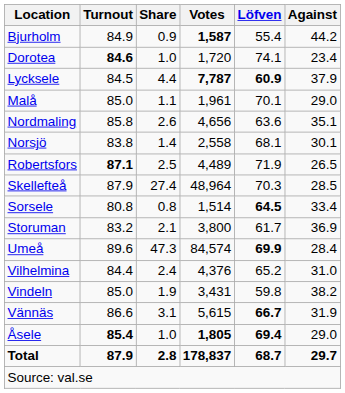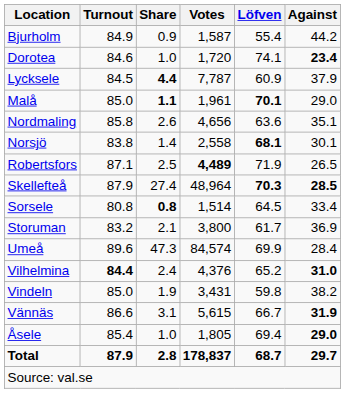(214, 36) bold -> (214, 36) normal
(120, 57) bold -> (120, 57) normal
(324, 57) normal -> (324, 57) bold
(167, 79) normal -> (167, 79) bold
(214, 79) bold -> (214, 79) normal
(268, 79) bold -> (268, 79) normal
(167, 100) normal -> (167, 100) bold
(268, 100) normal -> (268, 100) bold
(268, 143) normal -> (268, 143) bold
(120, 164) bold -> (120, 164) normal
(214, 164) normal -> (214, 164) bold
(268, 185) normal -> (268, 185) bold
(324, 185) normal -> (324, 185) bold
(167, 206) normal -> (167, 206) bold
(268, 206) bold -> (268, 206) normal
(268, 249) bold -> (268, 249) normal
(120, 270) normal -> (120, 270) bold
(324, 270) normal -> (324, 270) bold
(268, 313) bold -> (268, 313) normal
(324, 313) normal -> (324, 313) bold
(120, 334) bold -> (120, 334) normal
(214, 334) bold -> (214, 334) normal
(268, 334) bold -> (268, 334) normal
(324, 334) normal -> (324, 334) bold
